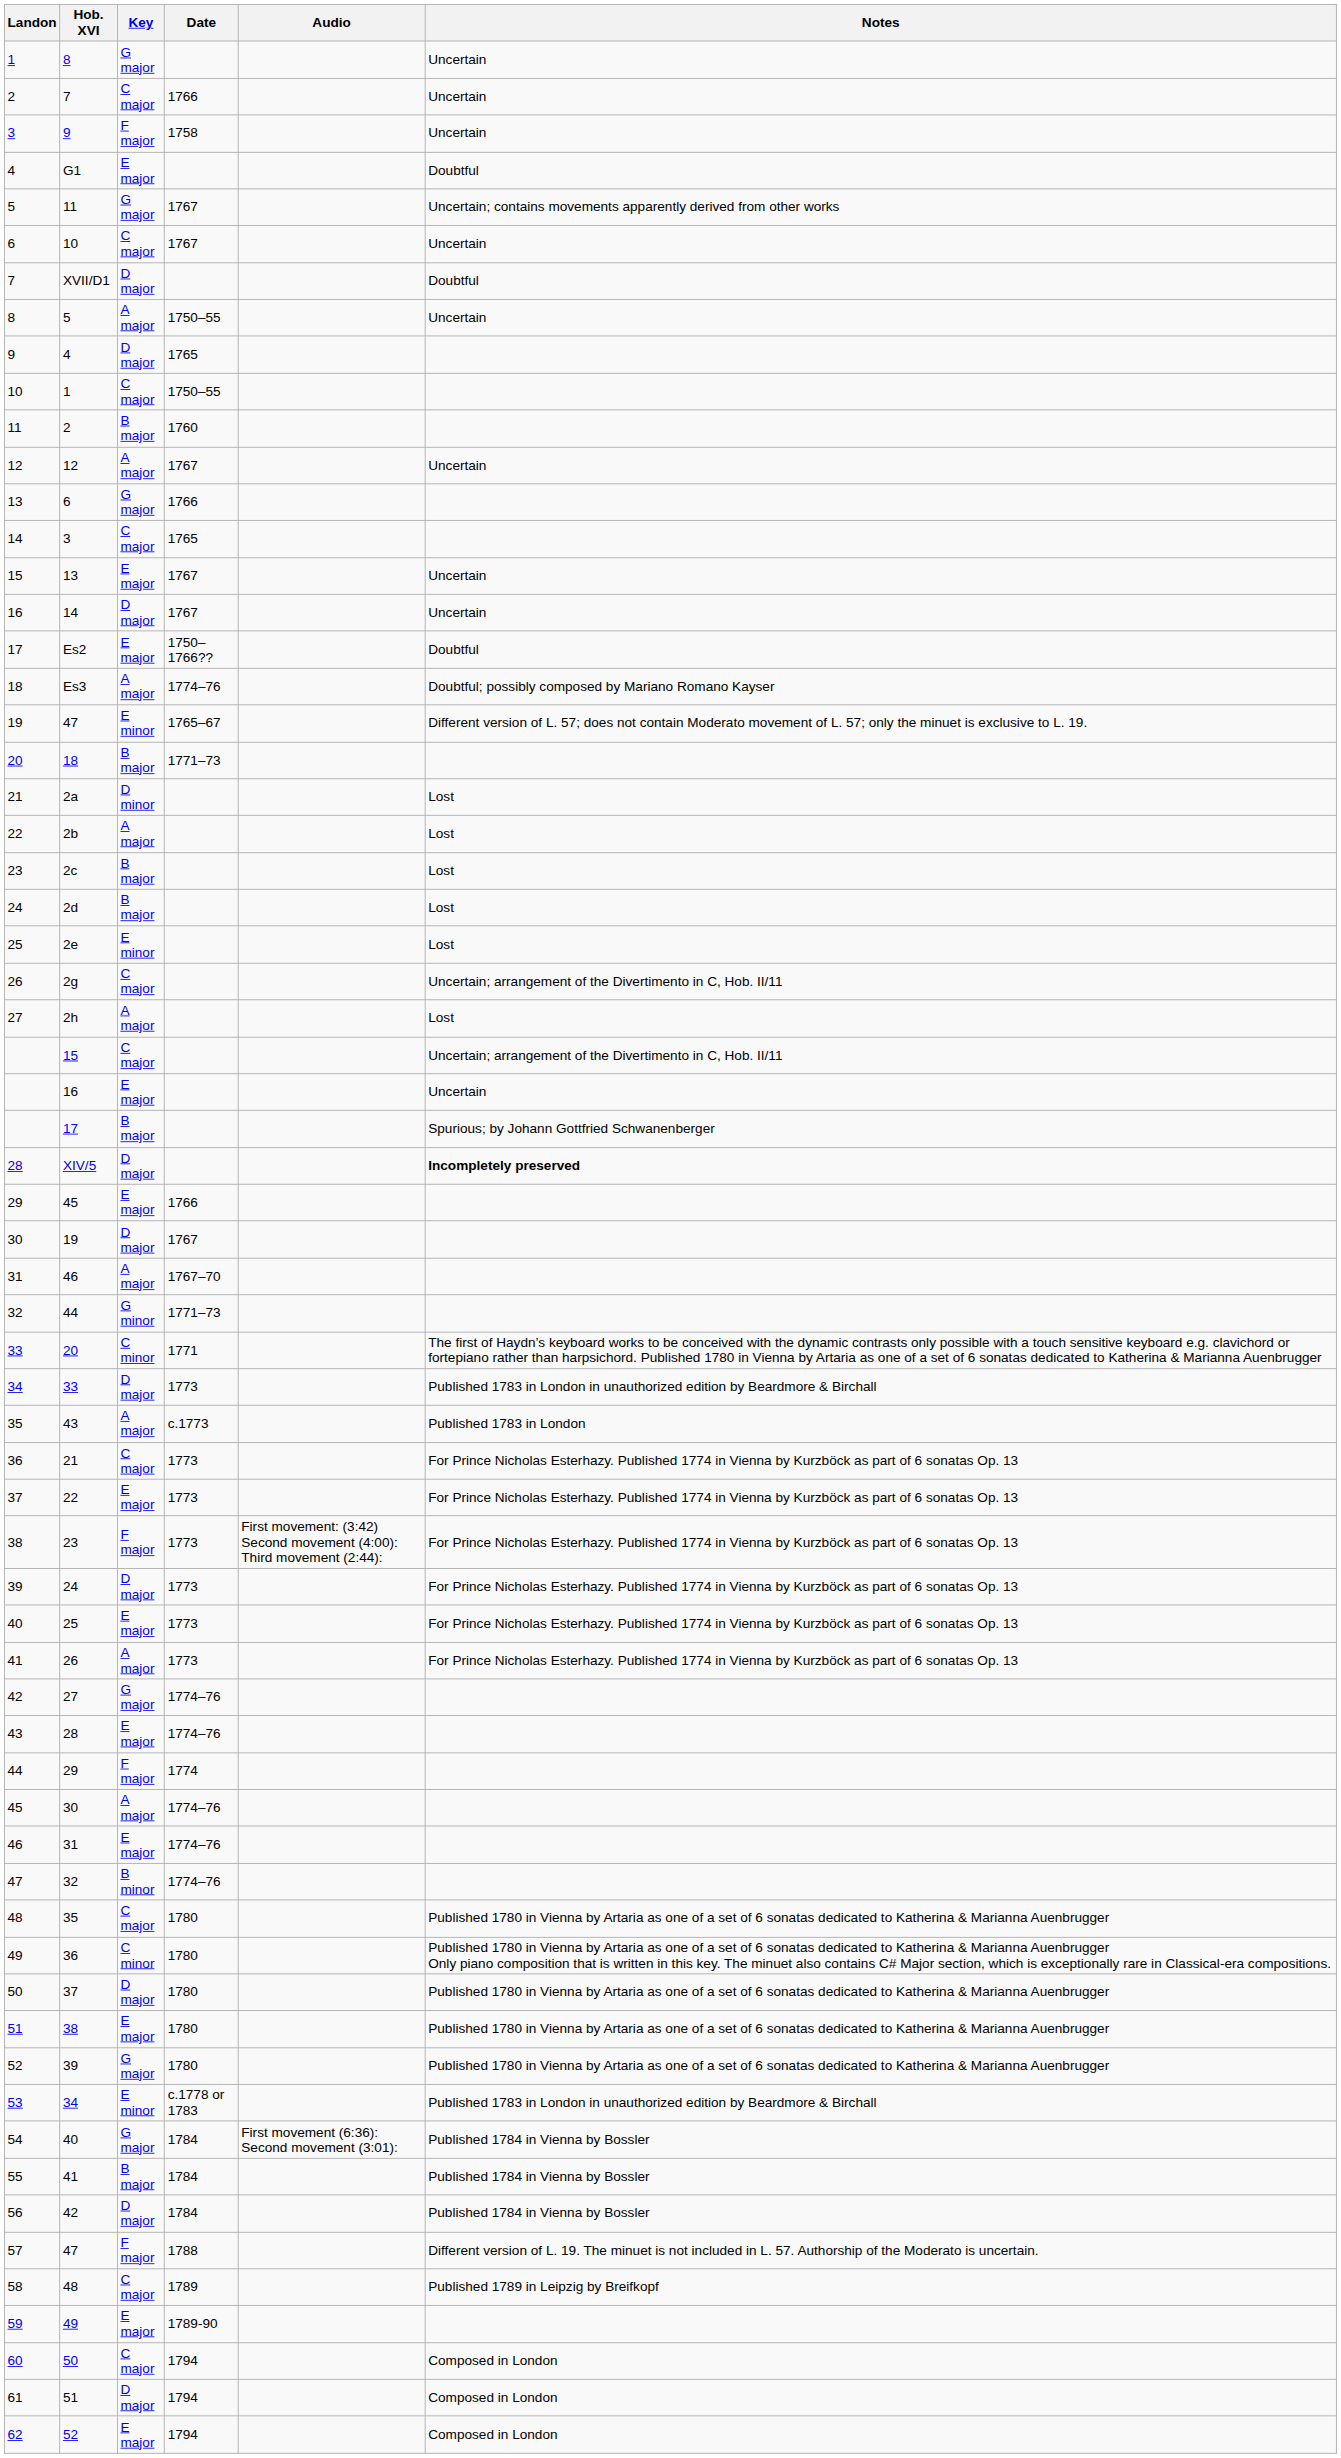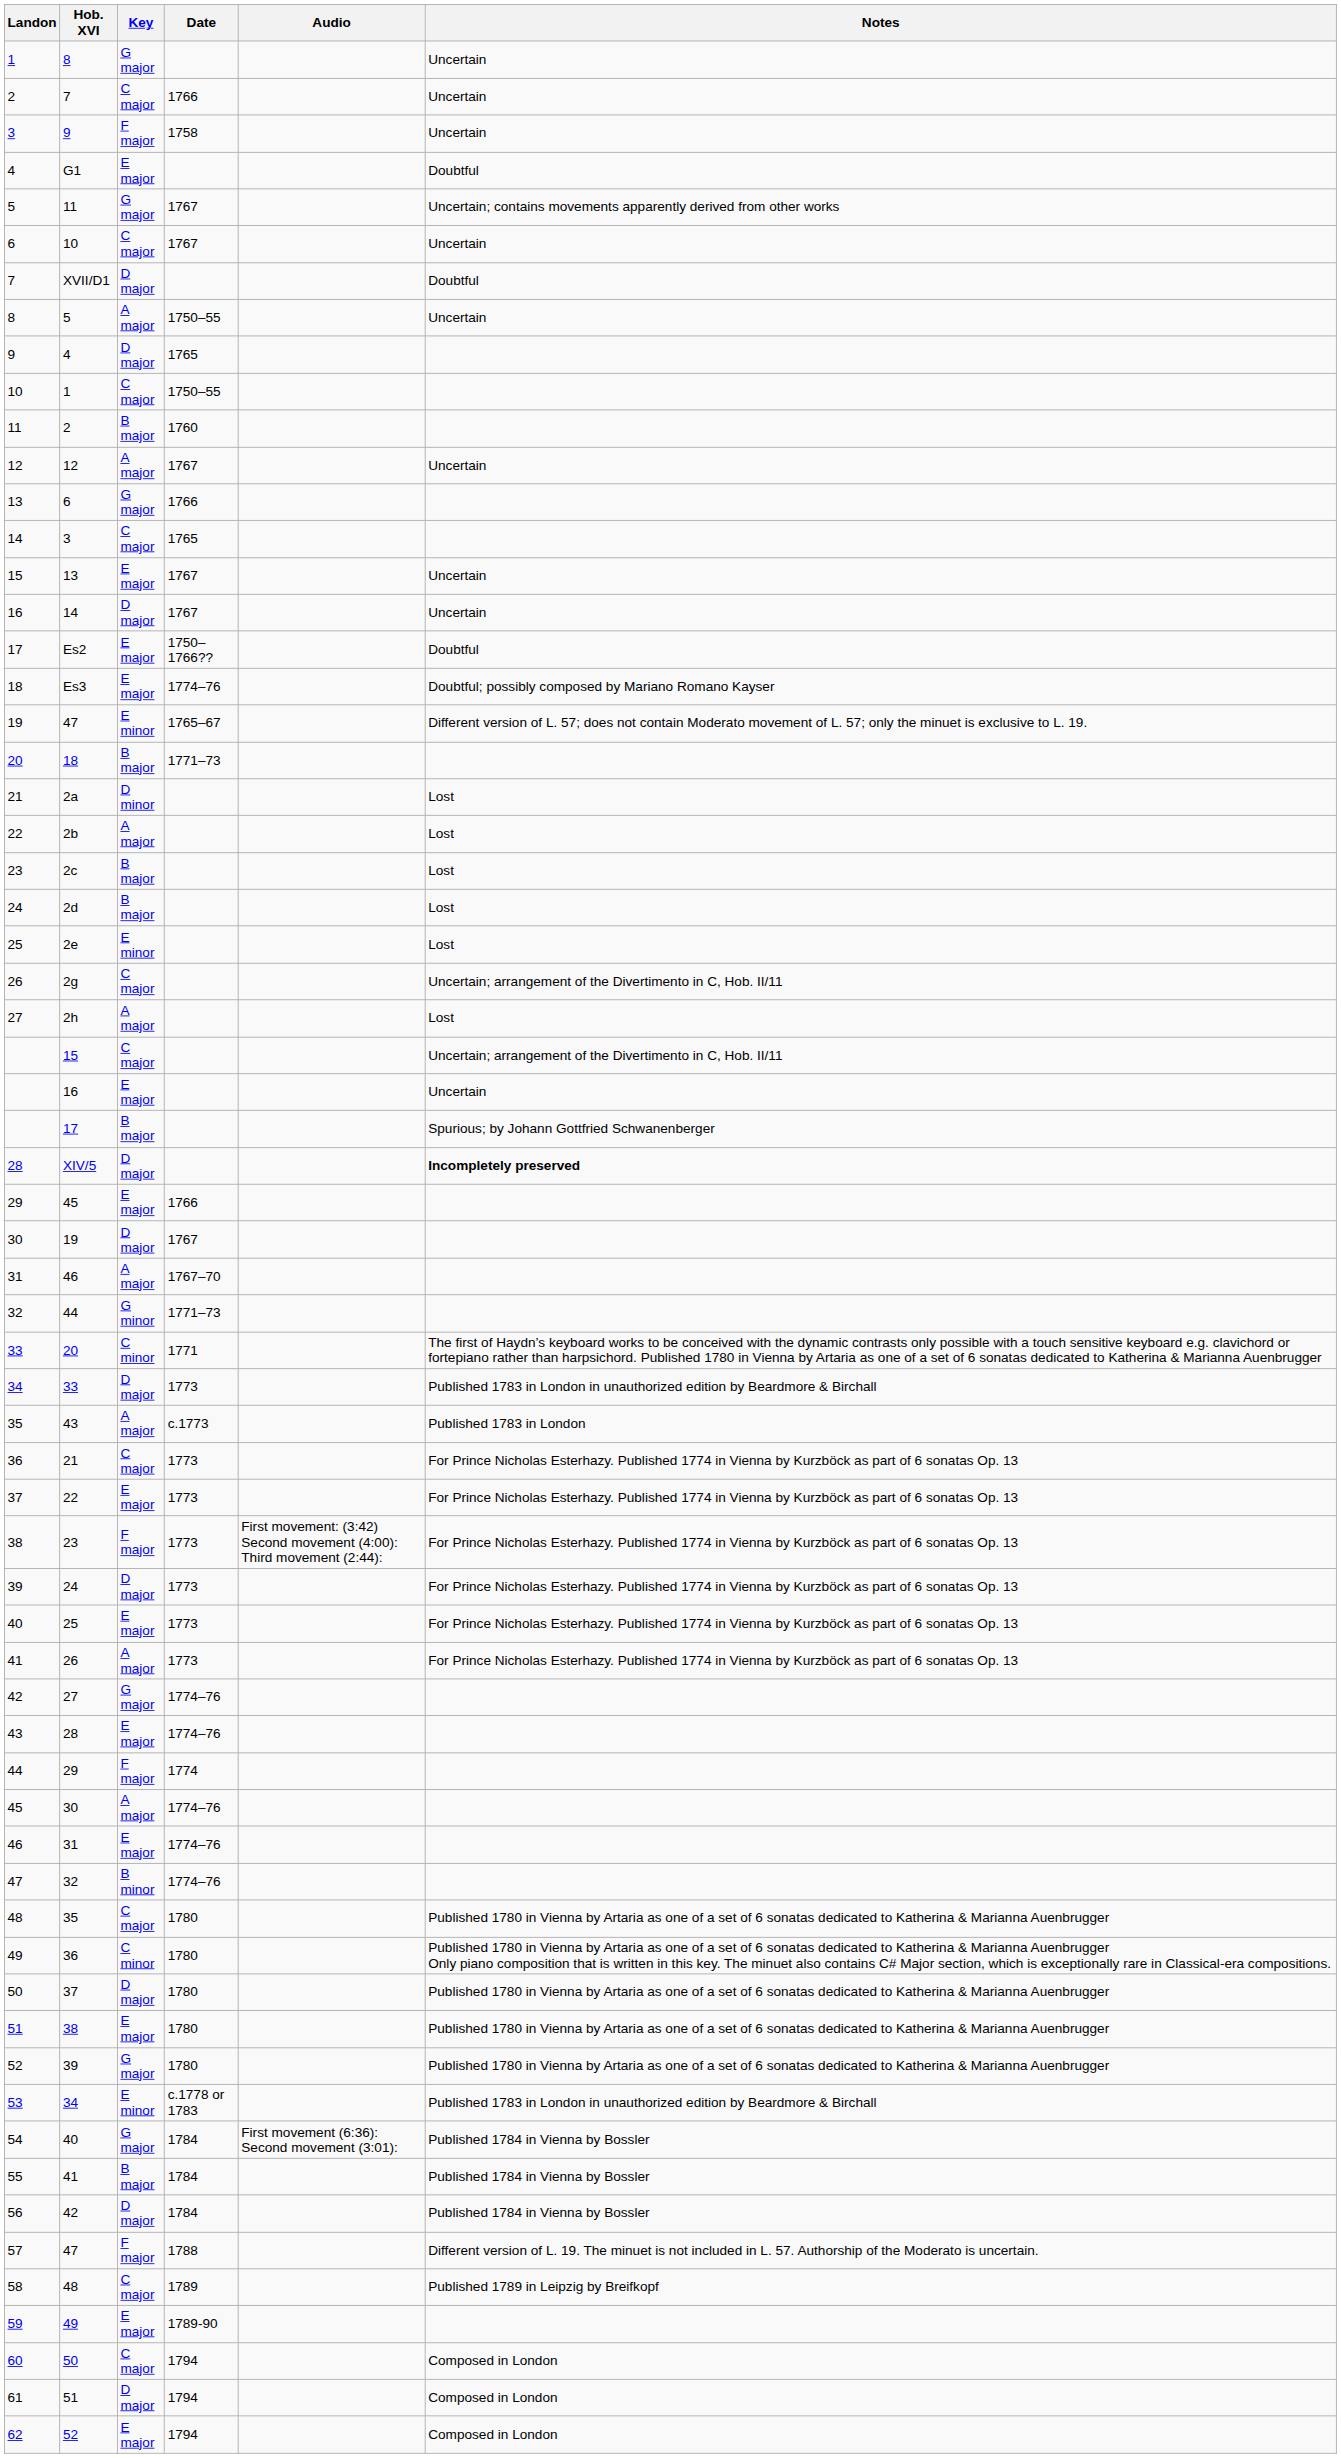(137, 686) A major -> (137, 686) E major
